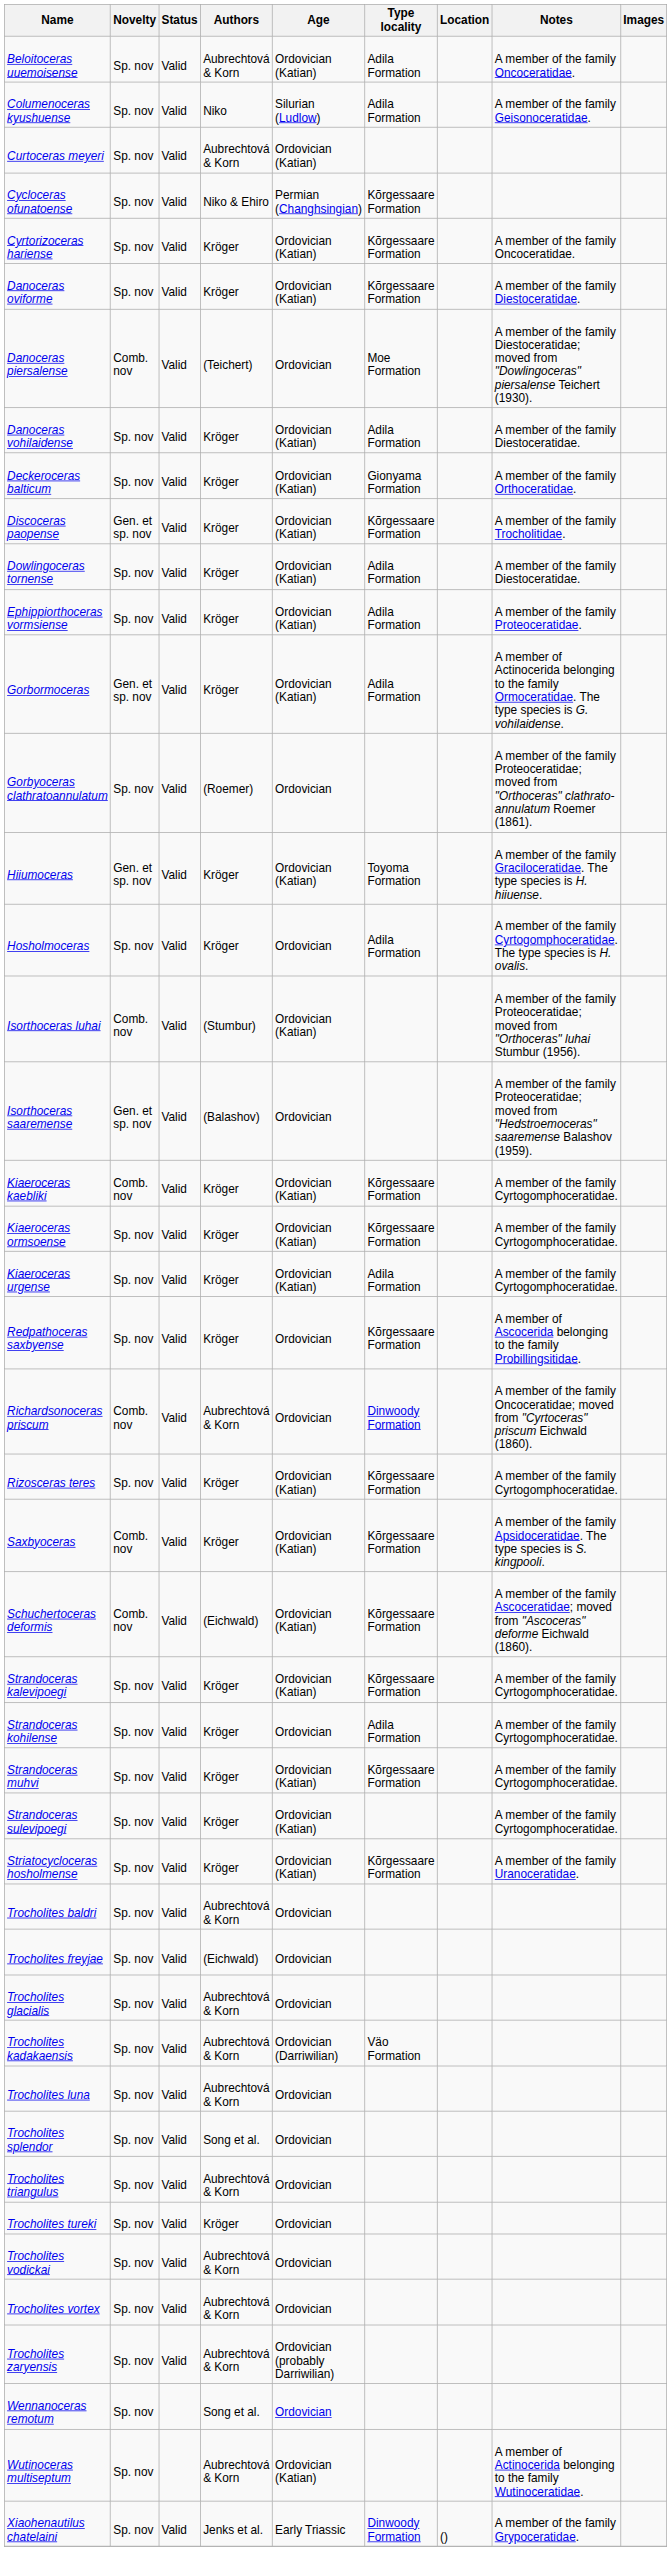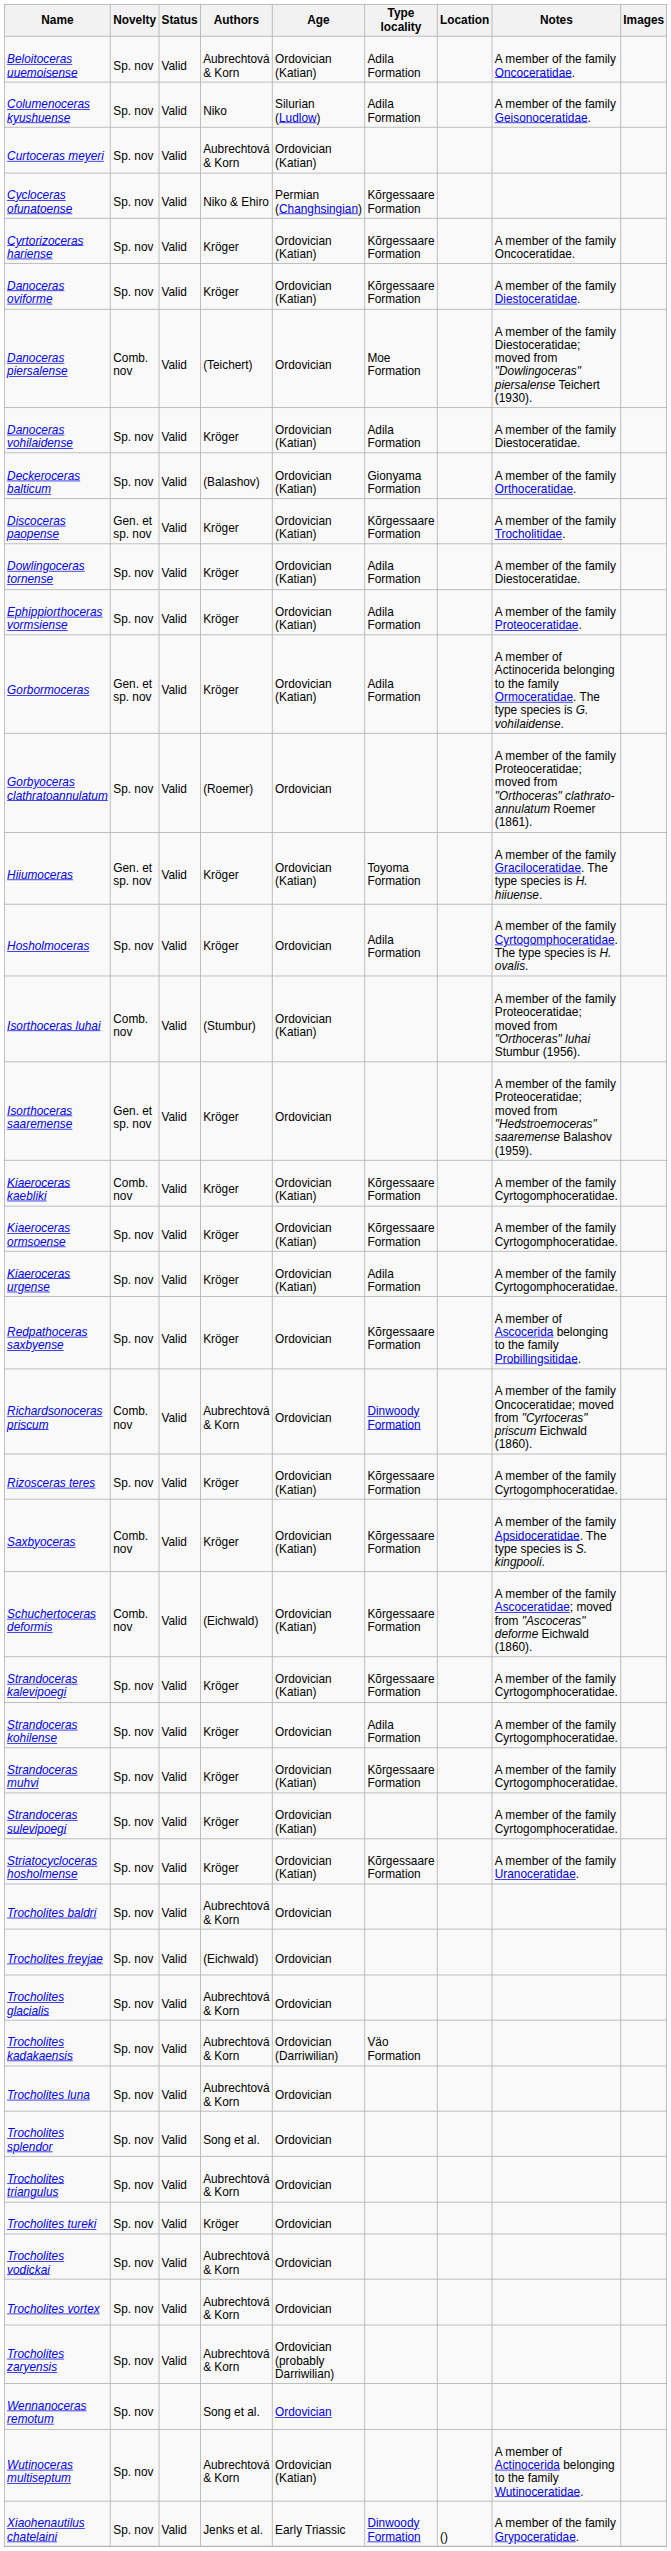(221, 482) Kröger -> (231, 482) (Balashov)
(231, 1117) (Balashov) -> (221, 1117) Kröger
